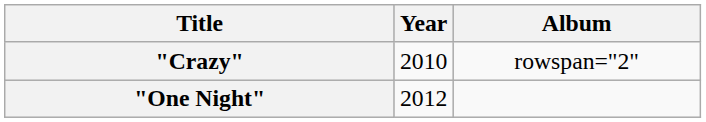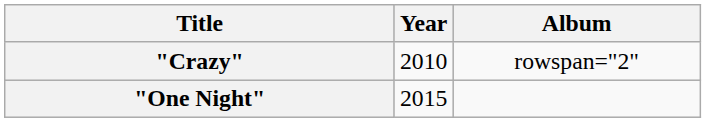(424, 98) 2012 -> (424, 98) 2015
